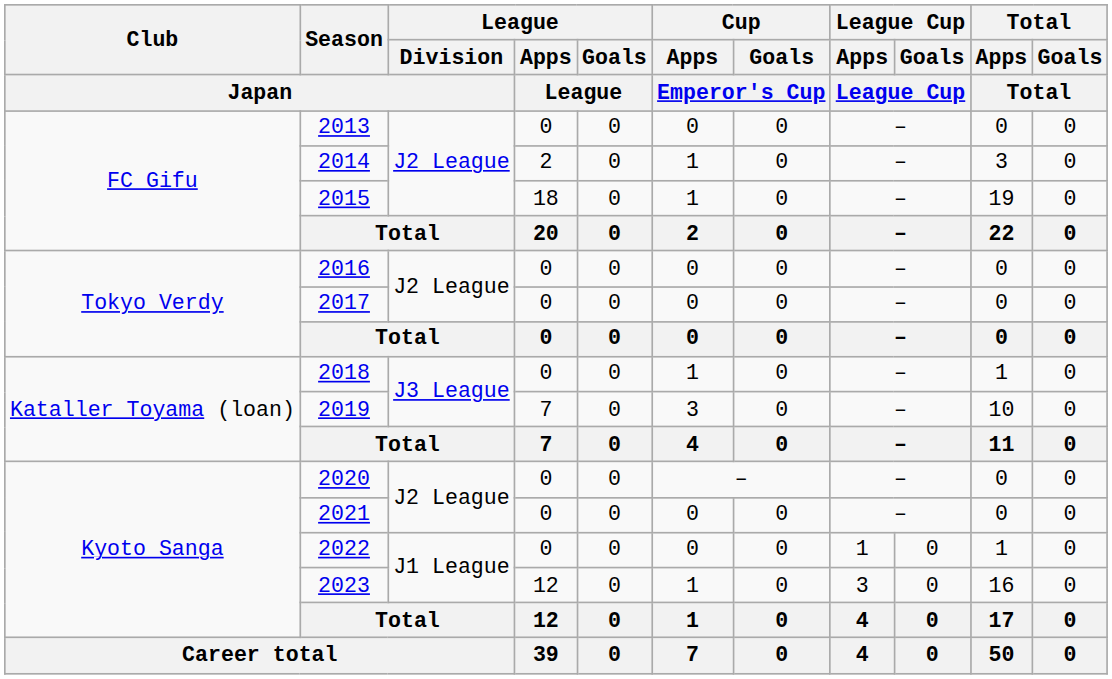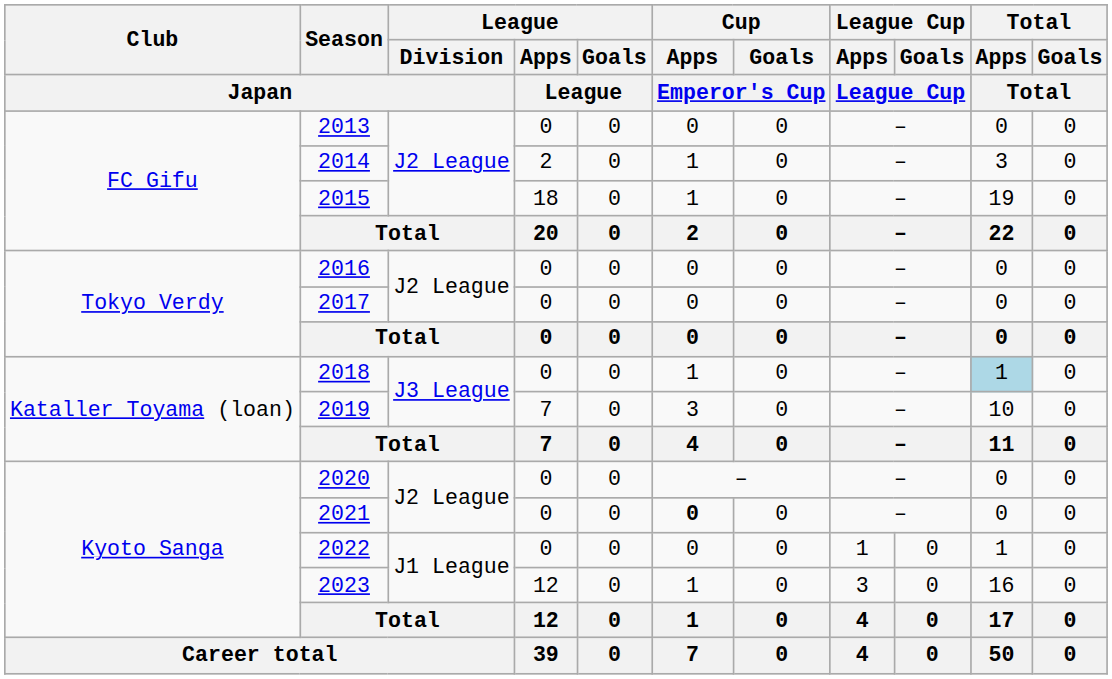(1001, 374) no background -> (1001, 374) lightblue background
(692, 515) normal -> (692, 515) bold
